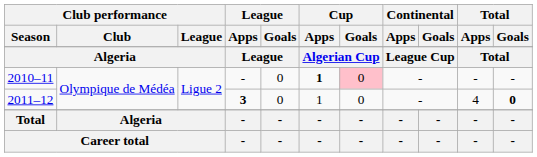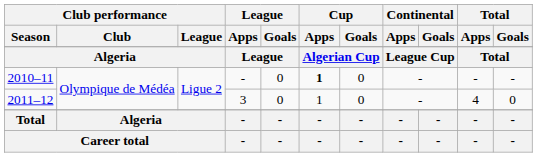(361, 78) pink background -> (361, 78) no background
(243, 99) bold -> (243, 99) normal
(513, 99) bold -> (513, 99) normal
